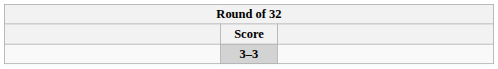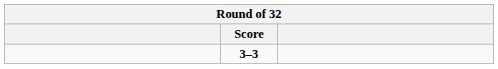(249, 53) lightgrey background -> (249, 53) no background
